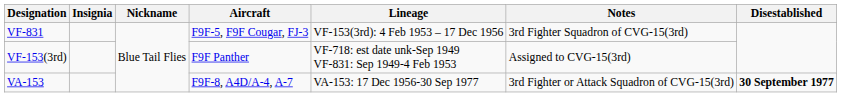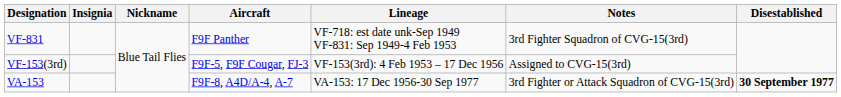(250, 32) F9F-5, F9F Cougar, FJ-3 -> (220, 38) F9F Panther
(409, 32) VF-153(3rd): 4 Feb 1953 – 17 Dec 1956 -> (387, 38) VF-718: est date unk-Sep 1949 VF-831: Sep 1949-4 Feb 1953
(220, 57) F9F Panther -> (250, 63) F9F-5, F9F Cougar, FJ-3
(387, 57) VF-718: est date unk-Sep 1949 VF-831: Sep 1949-4 Feb 1953 -> (409, 63) VF-153(3rd): 4 Feb 1953 – 17 Dec 1956
